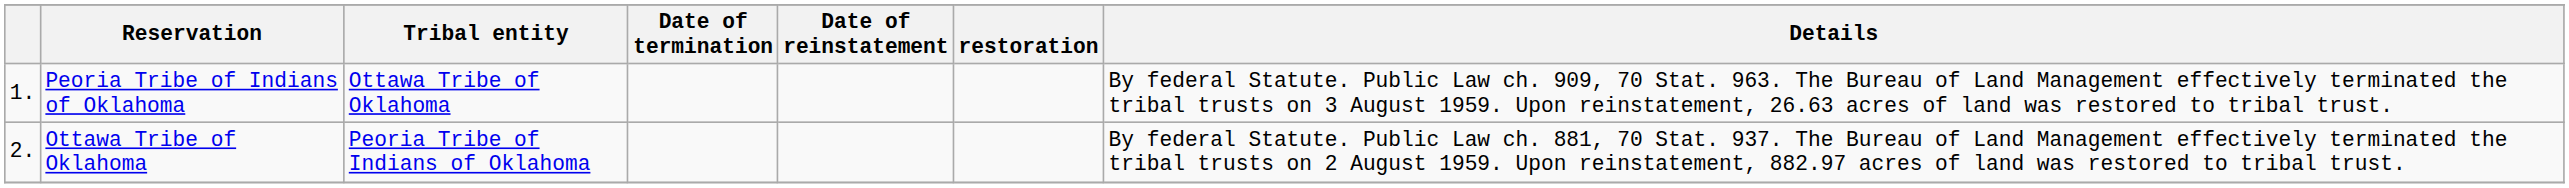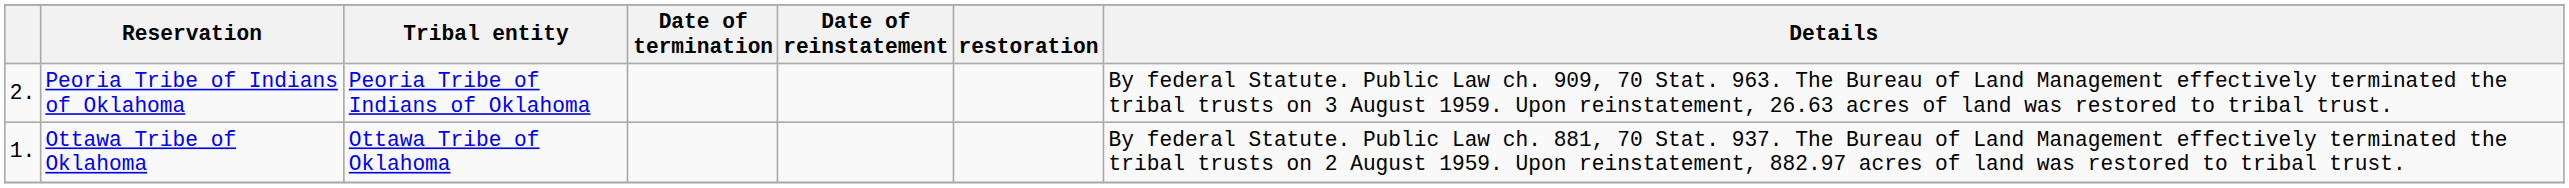(23, 93) 1. -> (23, 93) 2.
(444, 93) Ottawa Tribe of Oklahoma -> (470, 93) Peoria Tribe of Indians of Oklahoma
(23, 152) 2. -> (23, 152) 1.
(470, 152) Peoria Tribe of Indians of Oklahoma -> (444, 152) Ottawa Tribe of Oklahoma
